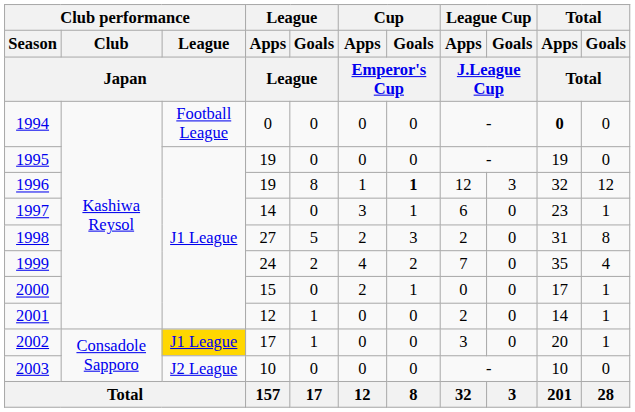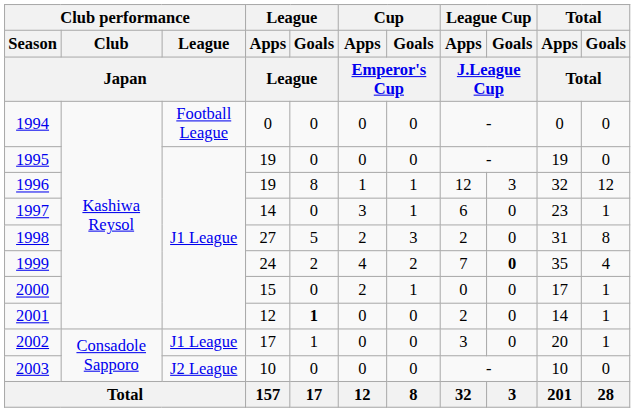(560, 123) bold -> (560, 123) normal
(413, 185) bold -> (413, 185) normal
(512, 263) normal -> (512, 263) bold
(314, 316) normal -> (314, 316) bold
(204, 342) gold background -> (204, 342) no background
